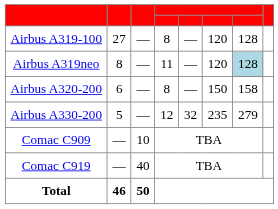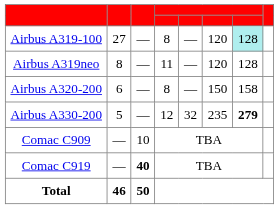(248, 38) no background -> (248, 38) paleturquoise background
(248, 63) lightblue background -> (248, 63) no background
(248, 114) normal -> (248, 114) bold
(143, 165) normal -> (143, 165) bold
